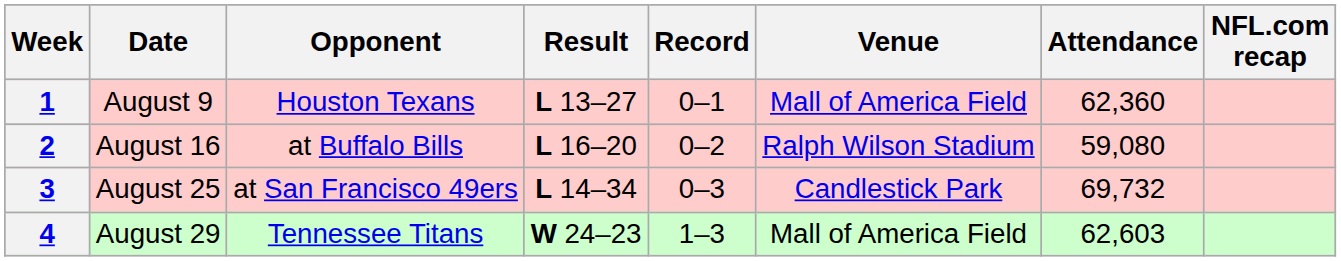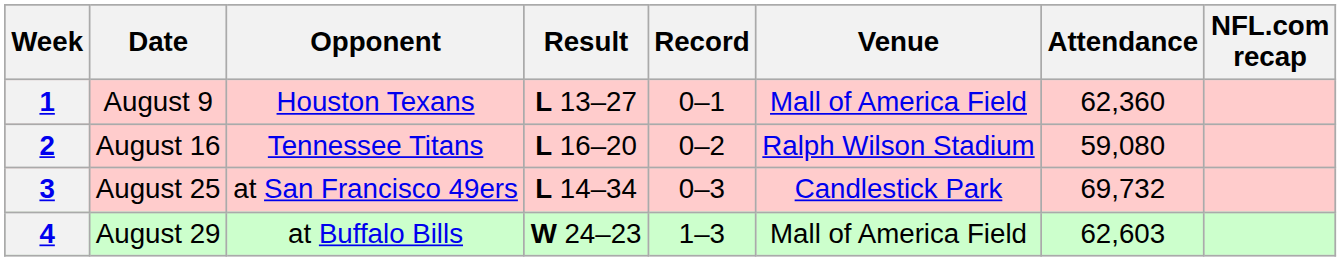(376, 145) at Buffalo Bills -> (376, 145) Tennessee Titans
(376, 233) Tennessee Titans -> (376, 233) at Buffalo Bills
